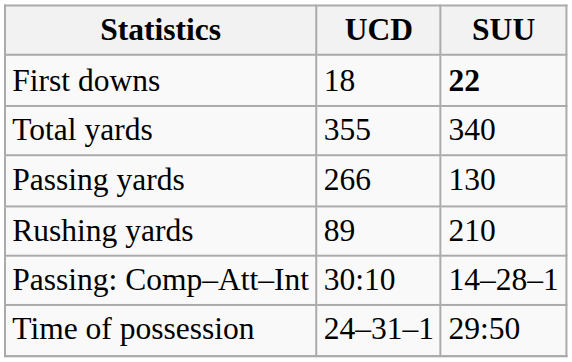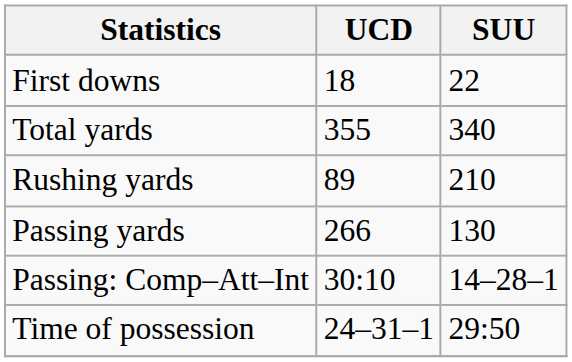(464, 80) bold -> (464, 80) normal
rows swapped: (103, 229) <-> (98, 179)
